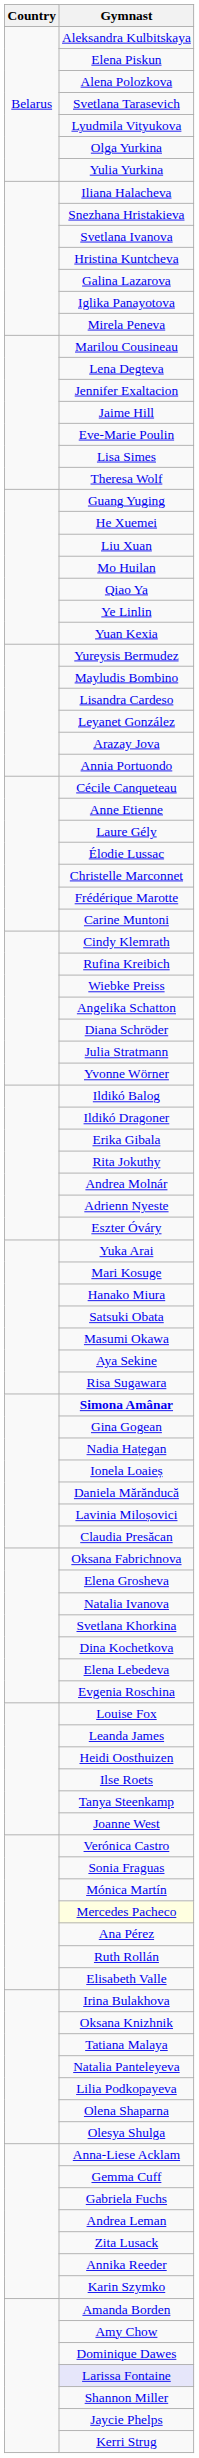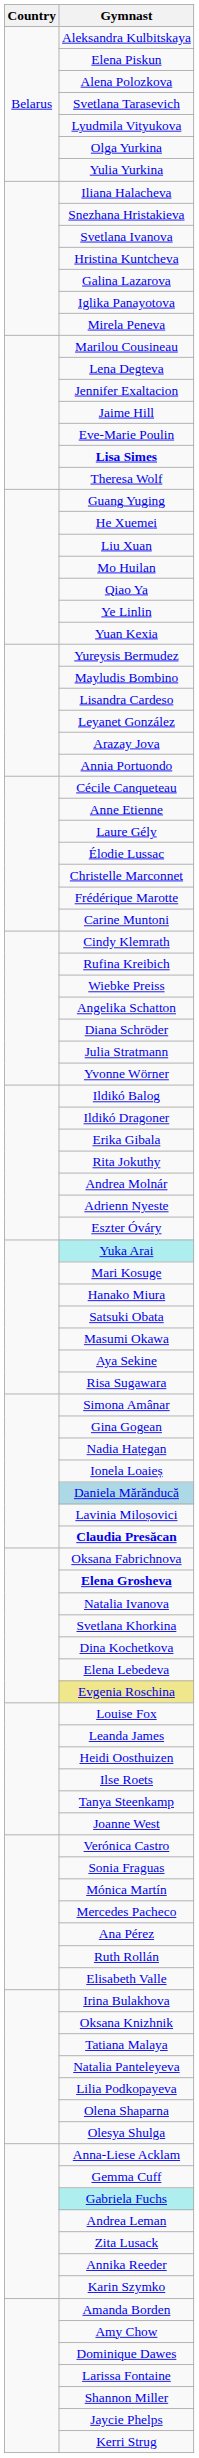(126, 456) normal -> (126, 456) bold
(126, 1250) no background -> (126, 1250) paleturquoise background
(126, 1405) bold -> (126, 1405) normal
(126, 1493) no background -> (126, 1493) lightblue background
(126, 1537) normal -> (126, 1537) bold
(126, 1581) normal -> (126, 1581) bold
(126, 1691) no background -> (126, 1691) khaki background
(126, 1912) lightyellow background -> (126, 1912) no background
(126, 2199) no background -> (126, 2199) paleturquoise background
(126, 2375) lavender background -> (126, 2375) no background
